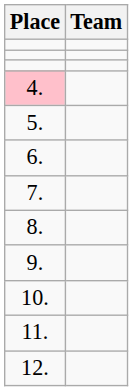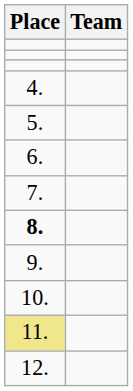(35, 87) pink background -> (35, 87) no background
(35, 227) normal -> (35, 227) bold
(35, 332) no background -> (35, 332) khaki background
